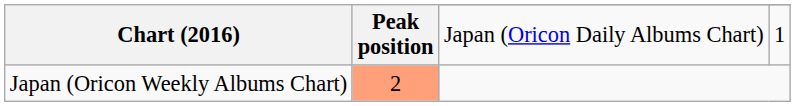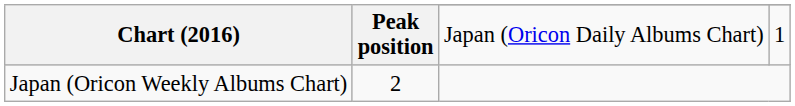(396, 82) lightsalmon background -> (396, 82) no background
